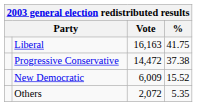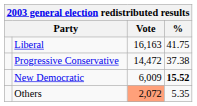(178, 77) normal -> (178, 77) bold
(150, 93) no background -> (150, 93) lightsalmon background
